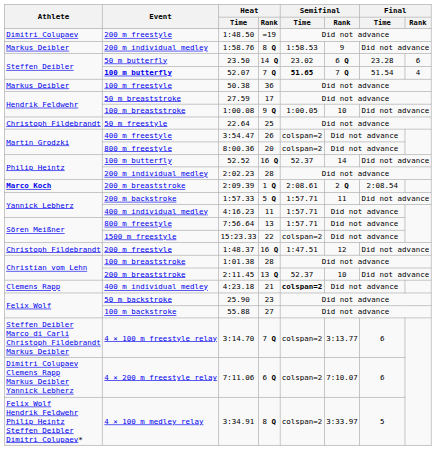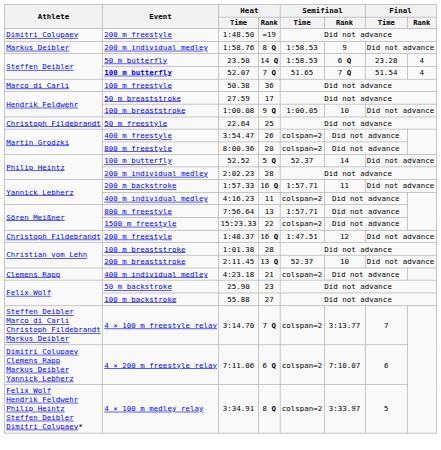(302, 60) 23.02 -> (302, 60) 1:58.53
(418, 60) 6 -> (422, 60) 4
(302, 72) bold -> (302, 72) normal
(38, 85) Markus Deibler -> (38, 85) Marco di Carli
(269, 160) 16 Q -> (269, 160) 5 Q
- row: (239, 186)
(269, 198) 5 Q -> (269, 186) 16 Q
(302, 211) 1:57.71 -> (302, 198) colspan=2
(302, 286) bold -> (302, 274) normal
(382, 337) 6 -> (386, 325) 7
